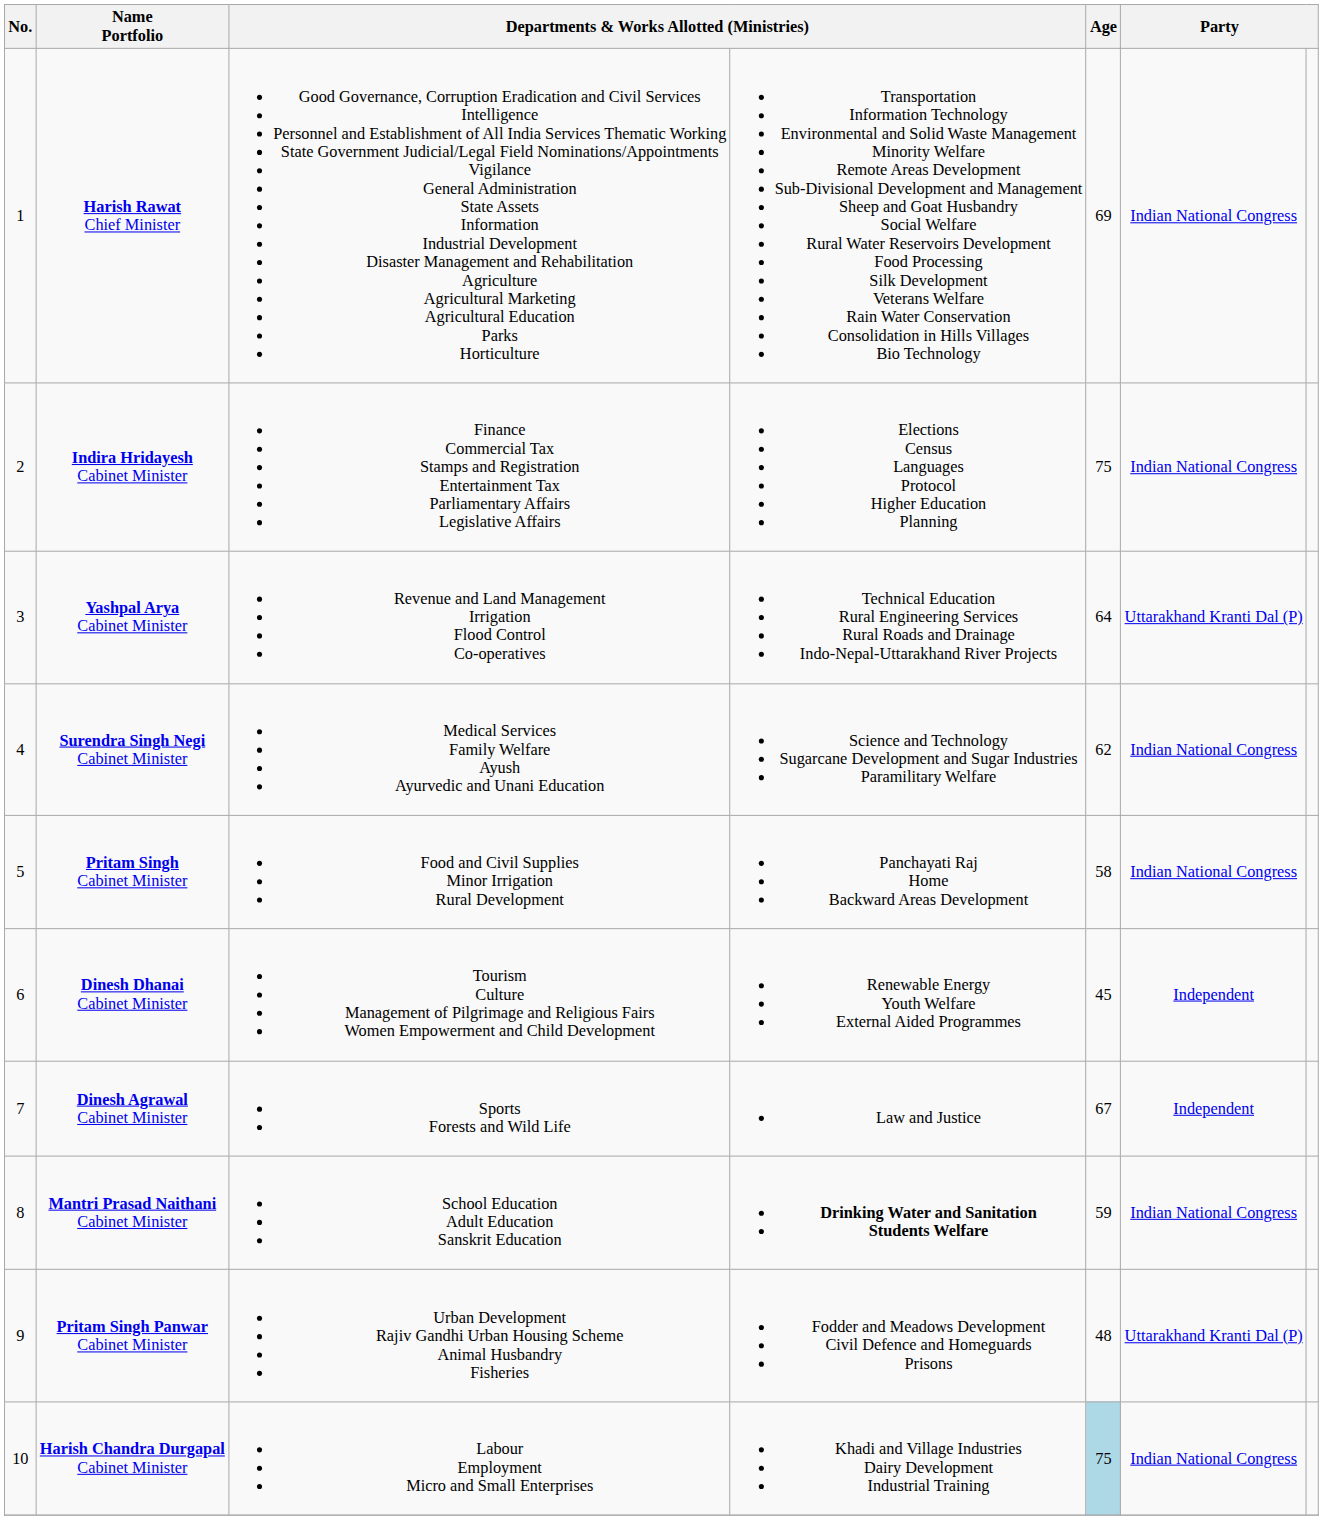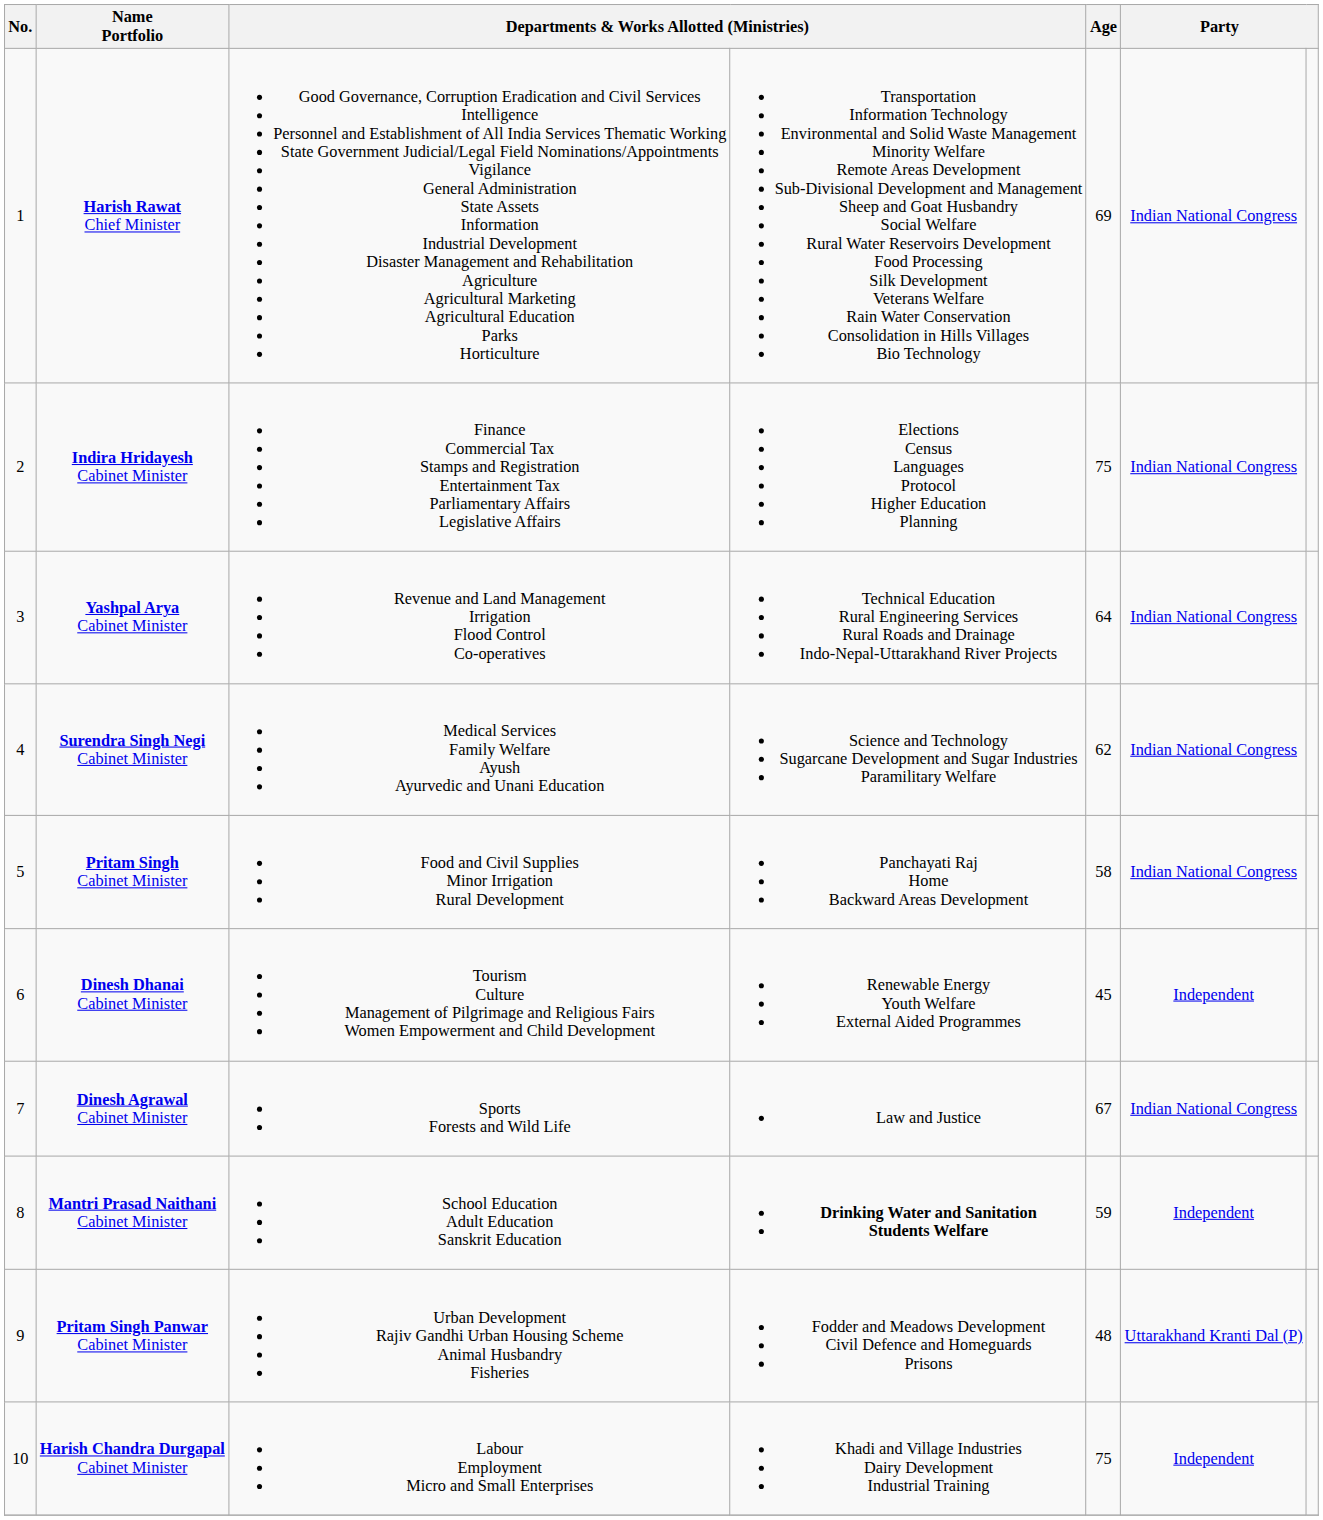(1214, 617) Uttarakhand Kranti Dal (P) -> (1214, 617) Indian National Congress
(1214, 1108) Independent -> (1214, 1108) Indian National Congress
(1214, 1212) Indian National Congress -> (1214, 1212) Independent
(1103, 1458) lightblue background -> (1103, 1458) no background
(1214, 1458) Indian National Congress -> (1214, 1458) Independent
